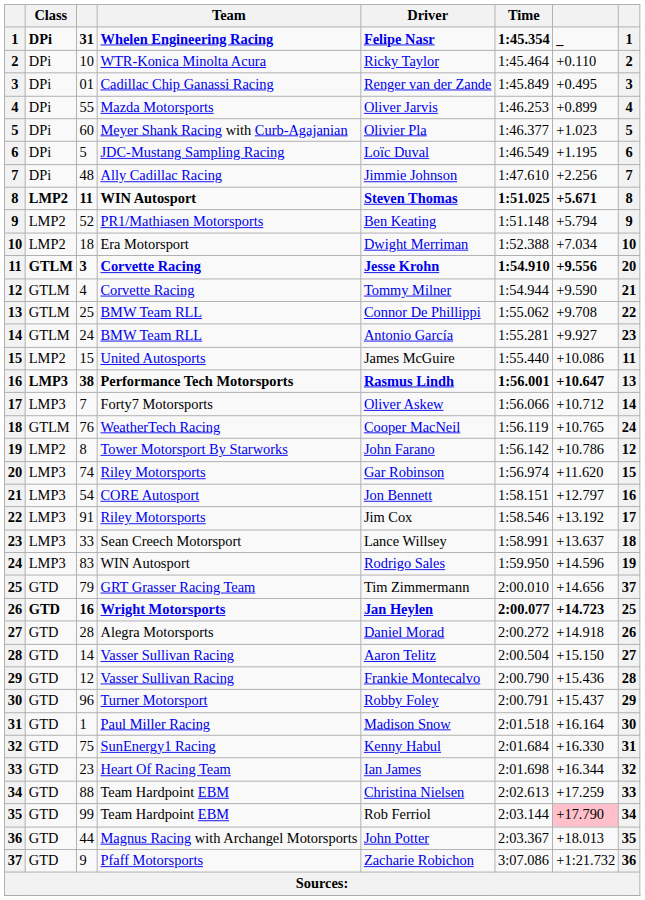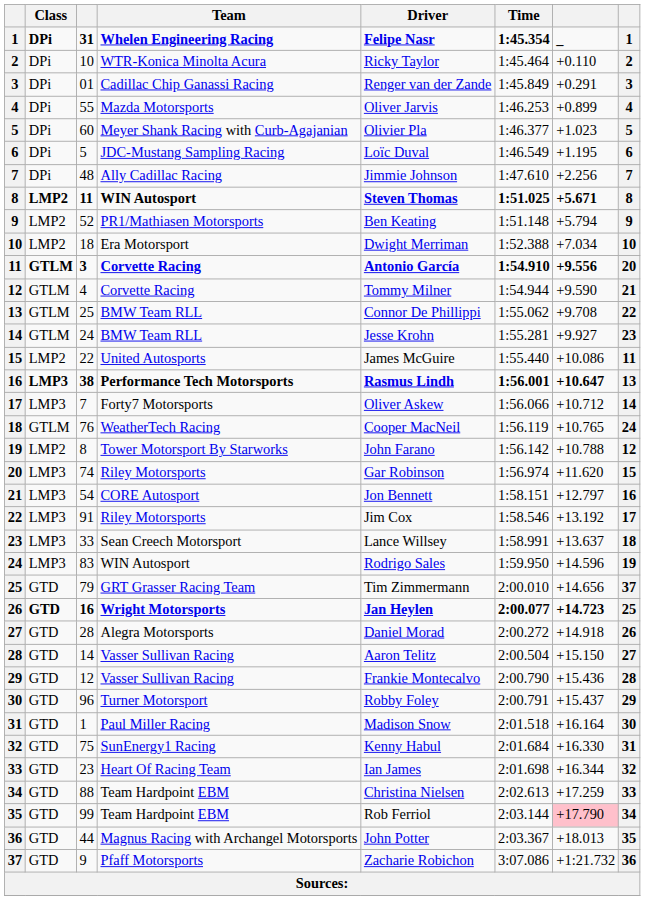(577, 84) +0.495 -> (577, 84) +0.291
(402, 267) Jesse Krohn -> (412, 267) Antonio García
(408, 335) Antonio García -> (399, 335) Jesse Krohn
(87, 358) 15 -> (87, 358) 22
(580, 449) +10.786 -> (580, 449) +10.788
